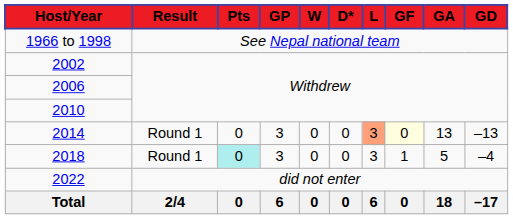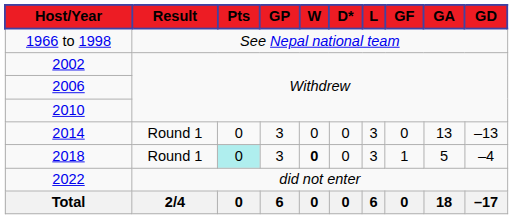(374, 133) lightsalmon background -> (374, 133) no background
(404, 133) lightyellow background -> (404, 133) no background
(314, 156) normal -> (314, 156) bold
